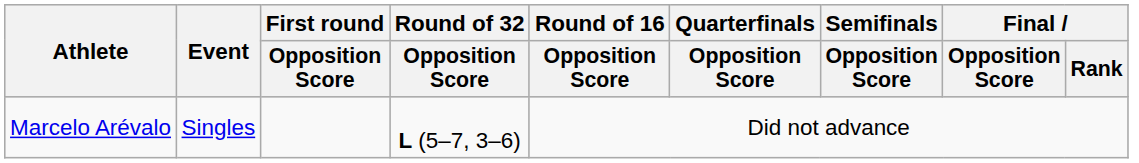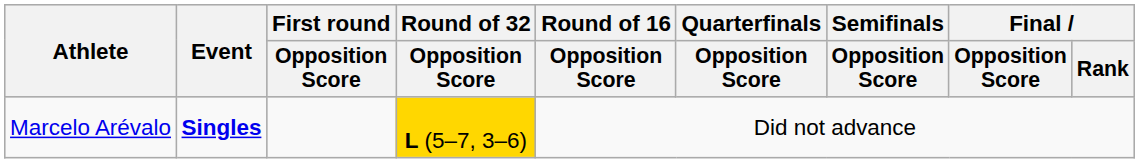(218, 128) normal -> (221, 128) bold
(460, 140) no background -> (466, 140) gold background
